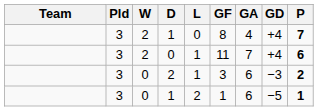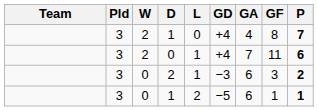columns swapped: (223, 14) <-> (275, 14)
